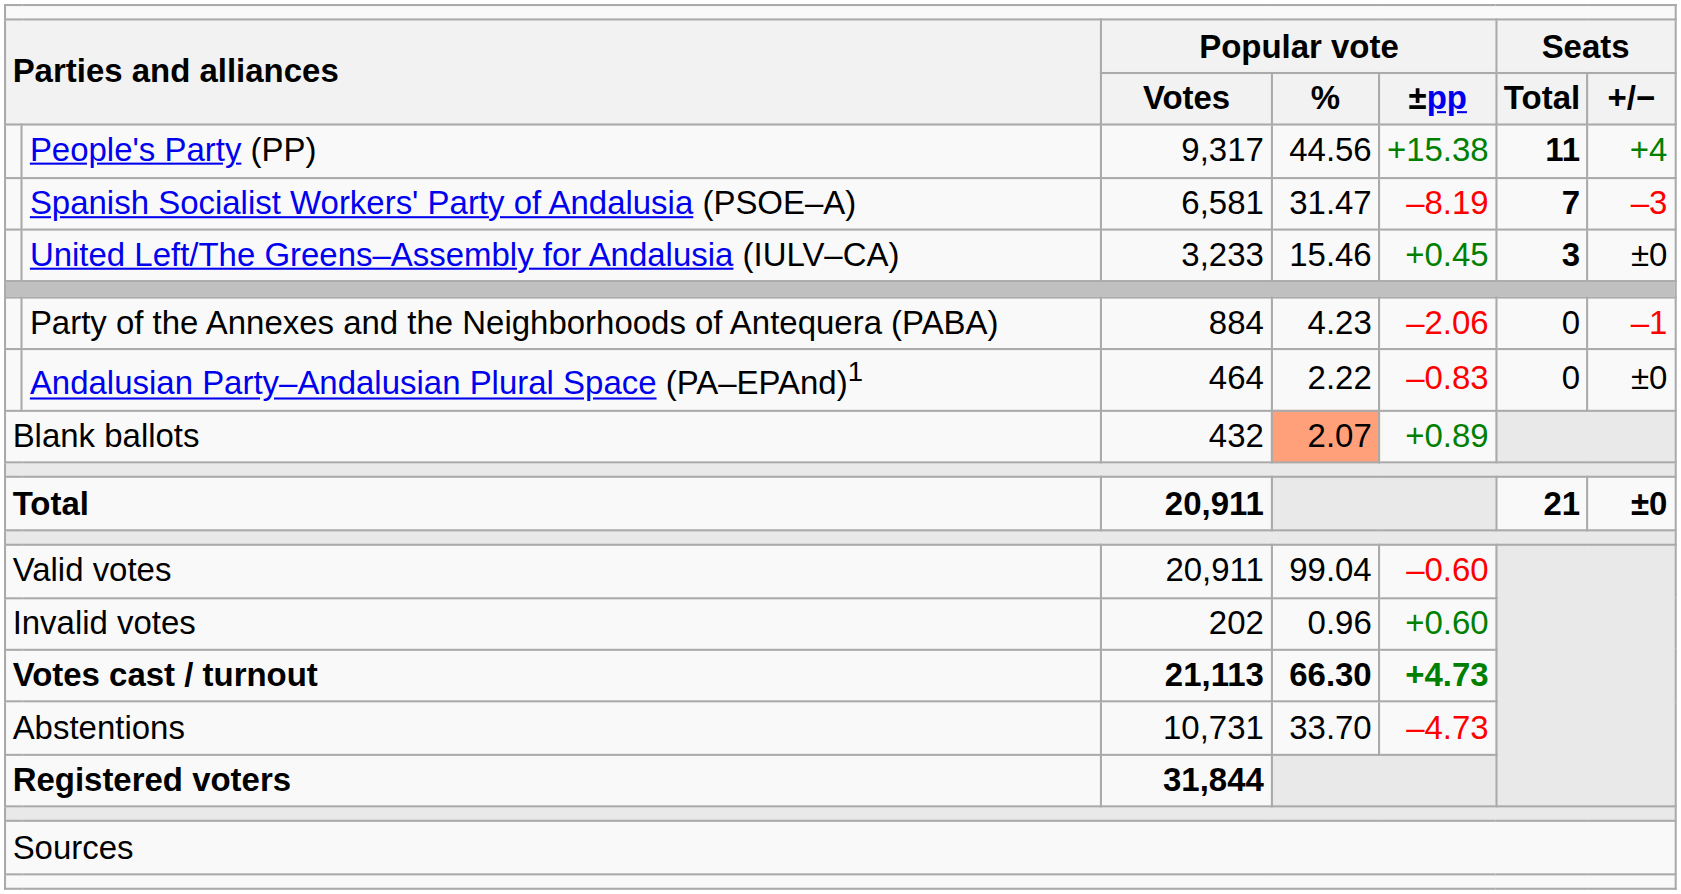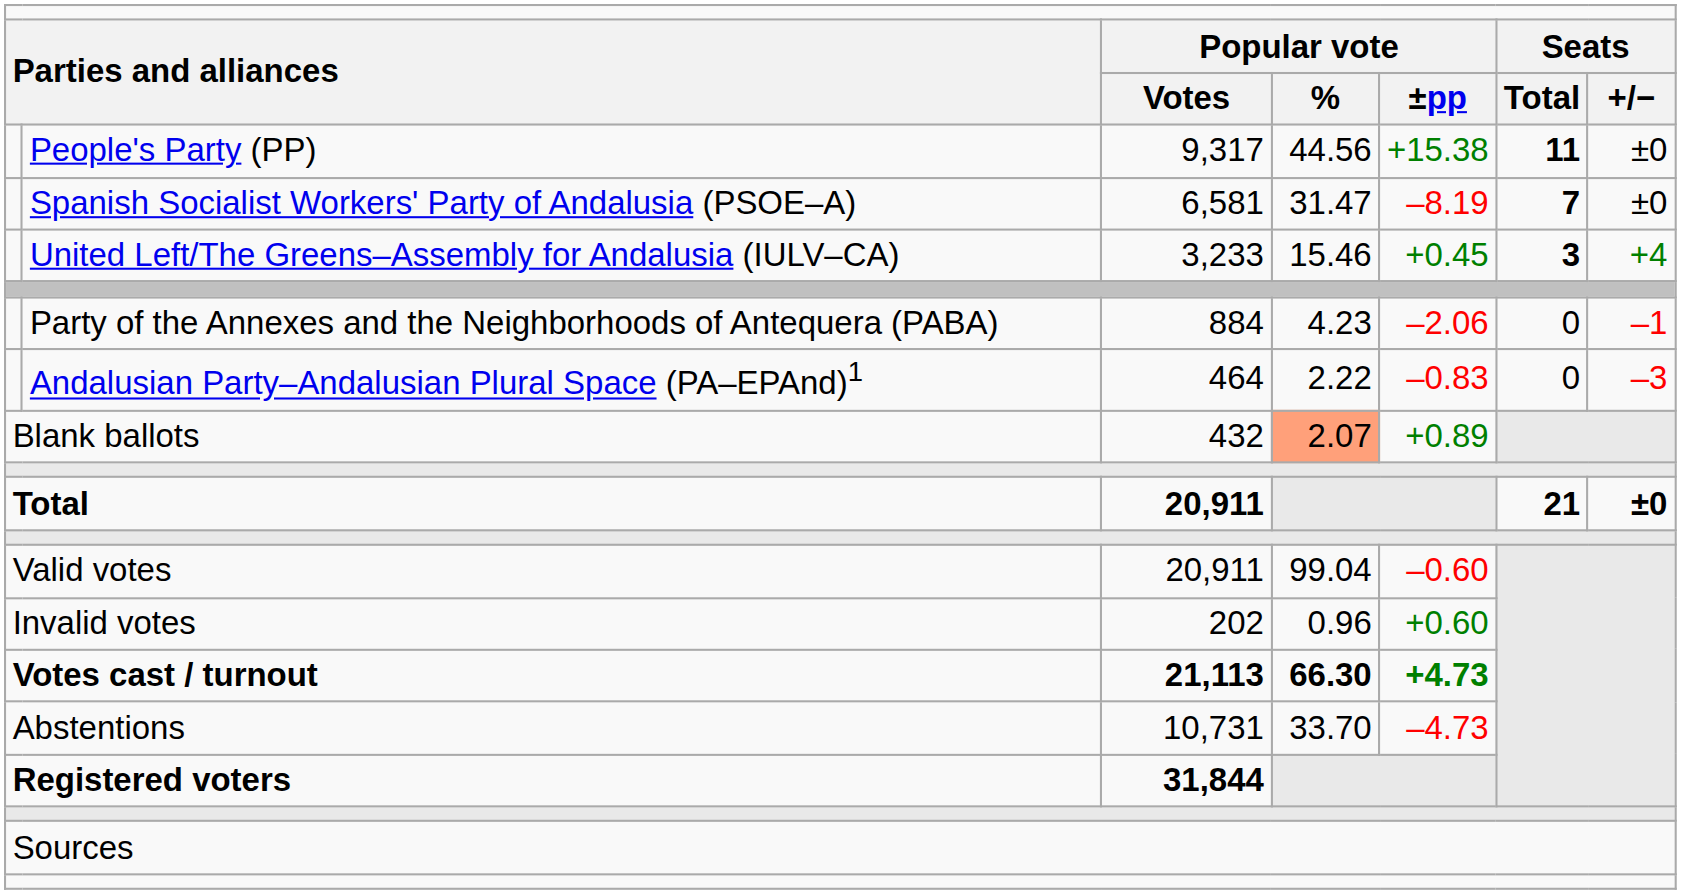(1649, 150) +4 -> (1649, 150) ±0
(1649, 202) –3 -> (1649, 202) ±0
(1649, 254) ±0 -> (1649, 254) +4
(1649, 379) ±0 -> (1649, 379) –3
